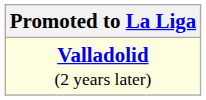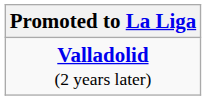(103, 66) lightyellow background -> (103, 66) no background
